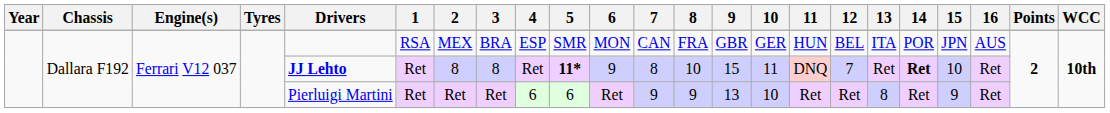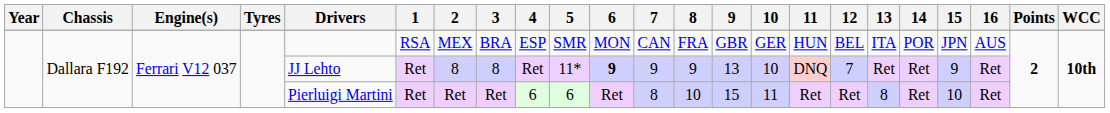(317, 69) bold -> (314, 69) normal
(570, 69) bold -> (570, 69) normal
(612, 69) normal -> (612, 69) bold
(654, 69) 8 -> (654, 69) 9
(693, 69) 10 -> (693, 69) 9
(732, 69) 15 -> (732, 69) 13
(771, 69) 11 -> (771, 69) 10
(919, 69) bold -> (919, 69) normal
(954, 69) 10 -> (954, 69) 9
(654, 95) 9 -> (654, 95) 8
(693, 95) 9 -> (693, 95) 10
(732, 95) 13 -> (732, 95) 15
(771, 95) 10 -> (771, 95) 11
(954, 95) 9 -> (954, 95) 10
